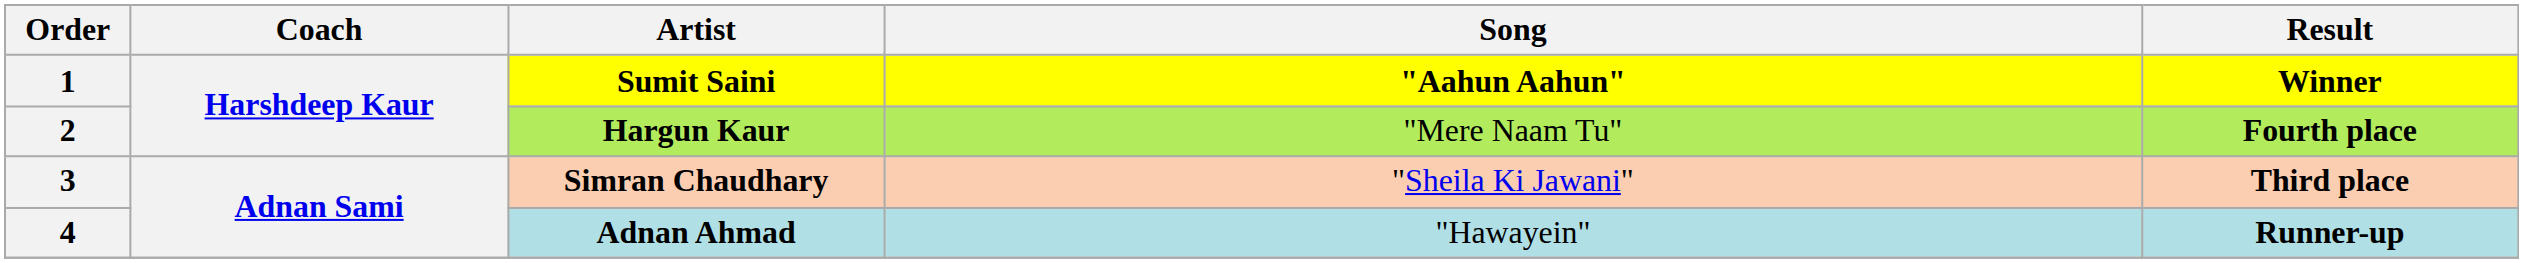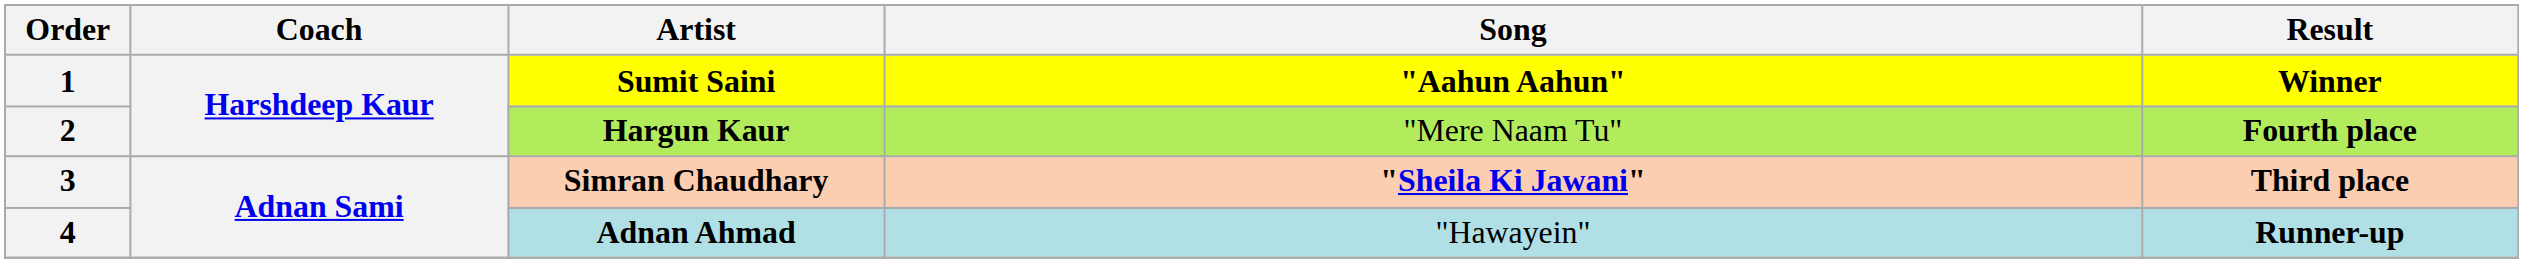(1513, 181) normal -> (1513, 181) bold
